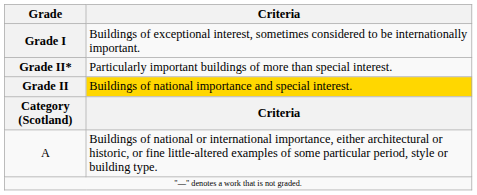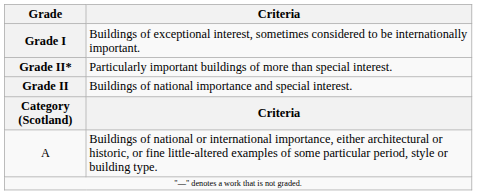(221, 86) gold background -> (221, 86) no background
